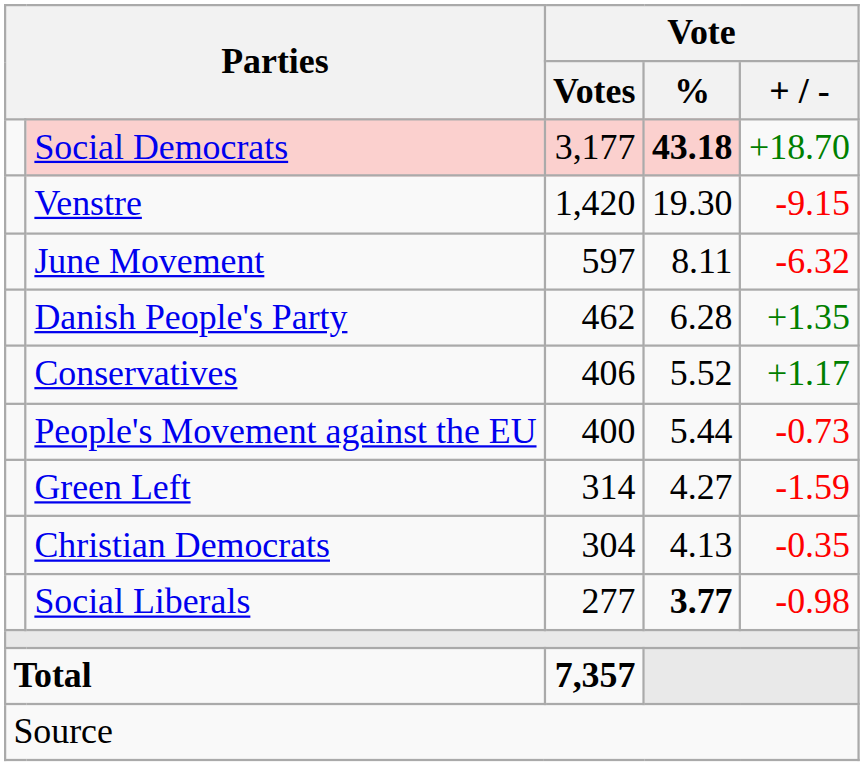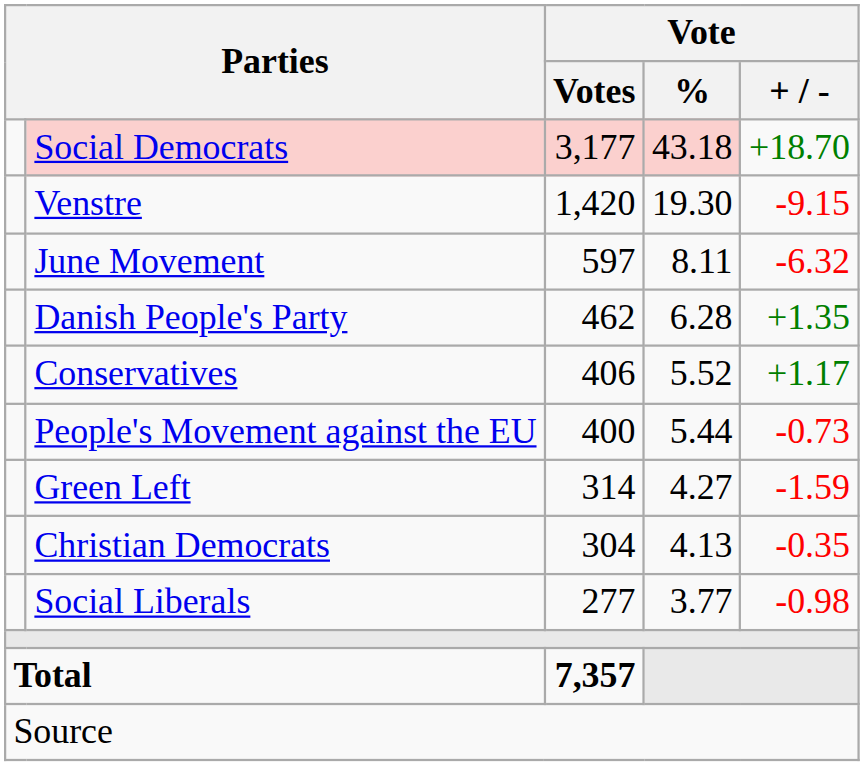(692, 146) bold -> (692, 146) normal
(701, 601) bold -> (701, 601) normal
